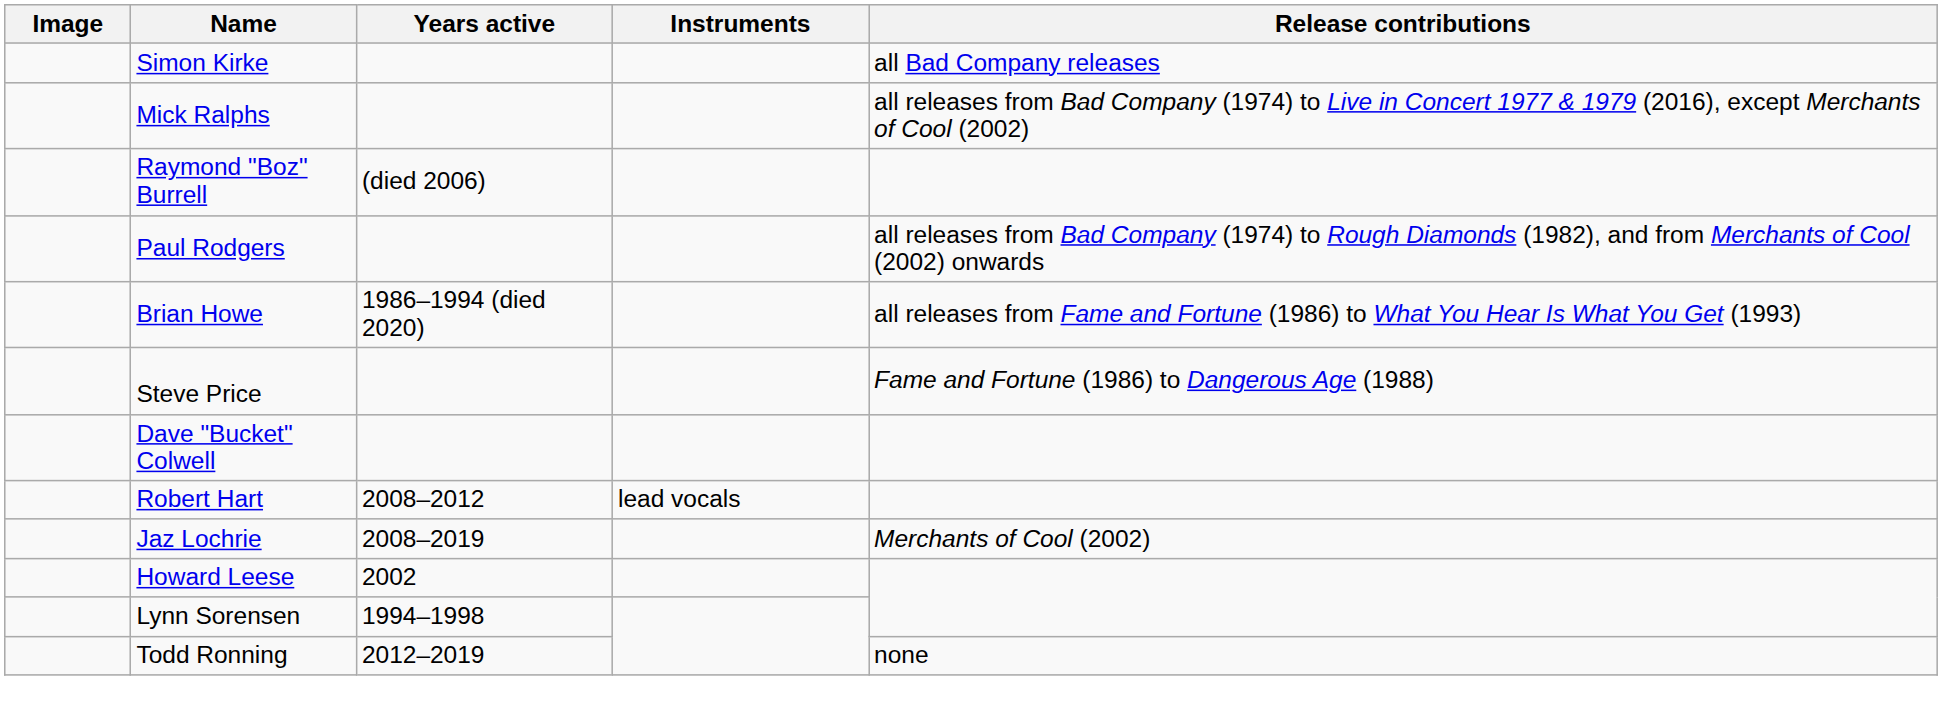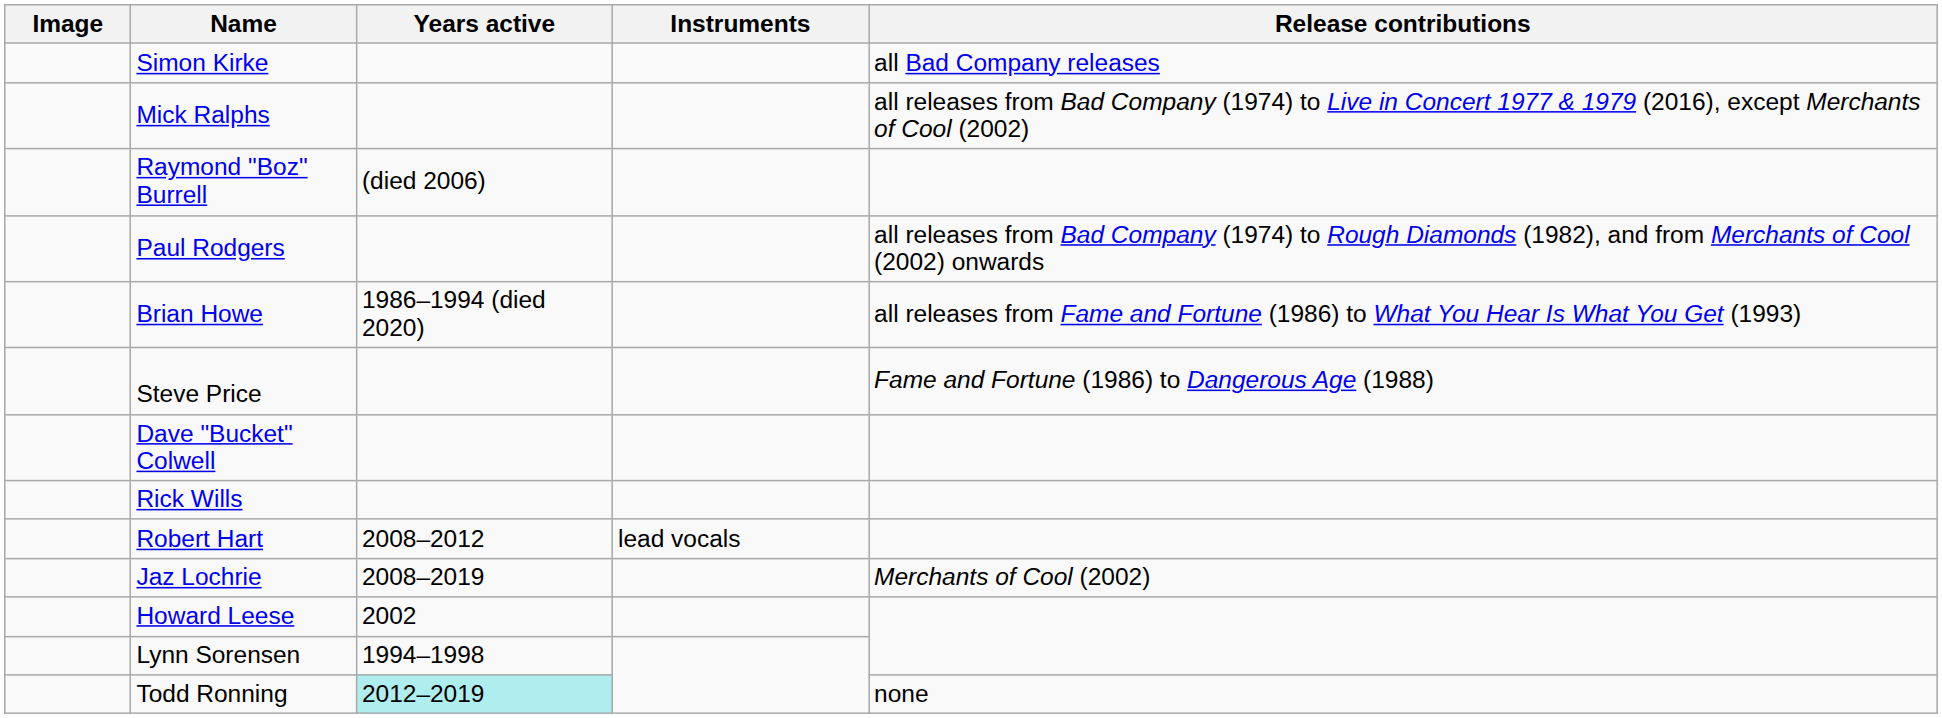+ row: (189, 499)
(423, 655) no background -> (423, 693) paleturquoise background
